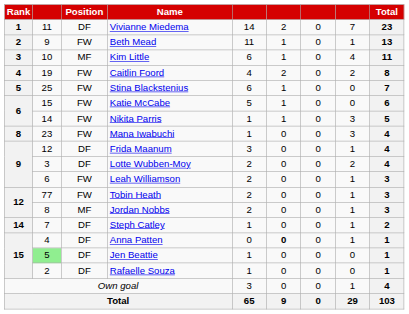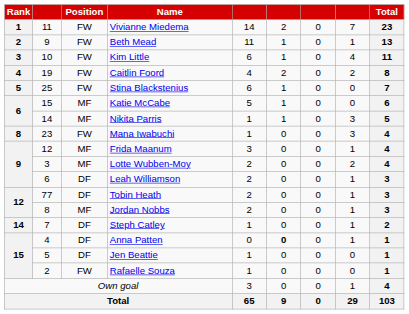(84, 27) DF -> (84, 27) FW
(84, 57) MF -> (84, 57) FW
(84, 103) FW -> (84, 103) MF
(84, 118) FW -> (84, 118) MF
(84, 149) DF -> (84, 149) MF
(84, 164) DF -> (84, 164) MF
(84, 179) FW -> (84, 179) DF
(84, 194) FW -> (84, 194) DF
(47, 255) lightgreen background -> (47, 255) no background
(84, 270) DF -> (84, 270) FW
